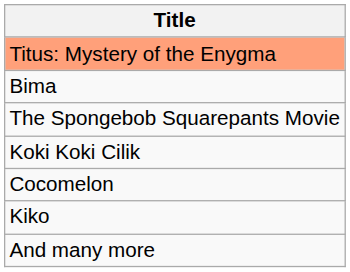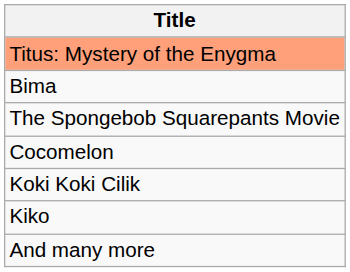(75, 151) Koki Koki Cilik -> (62, 151) Cocomelon
(62, 184) Cocomelon -> (75, 184) Koki Koki Cilik
